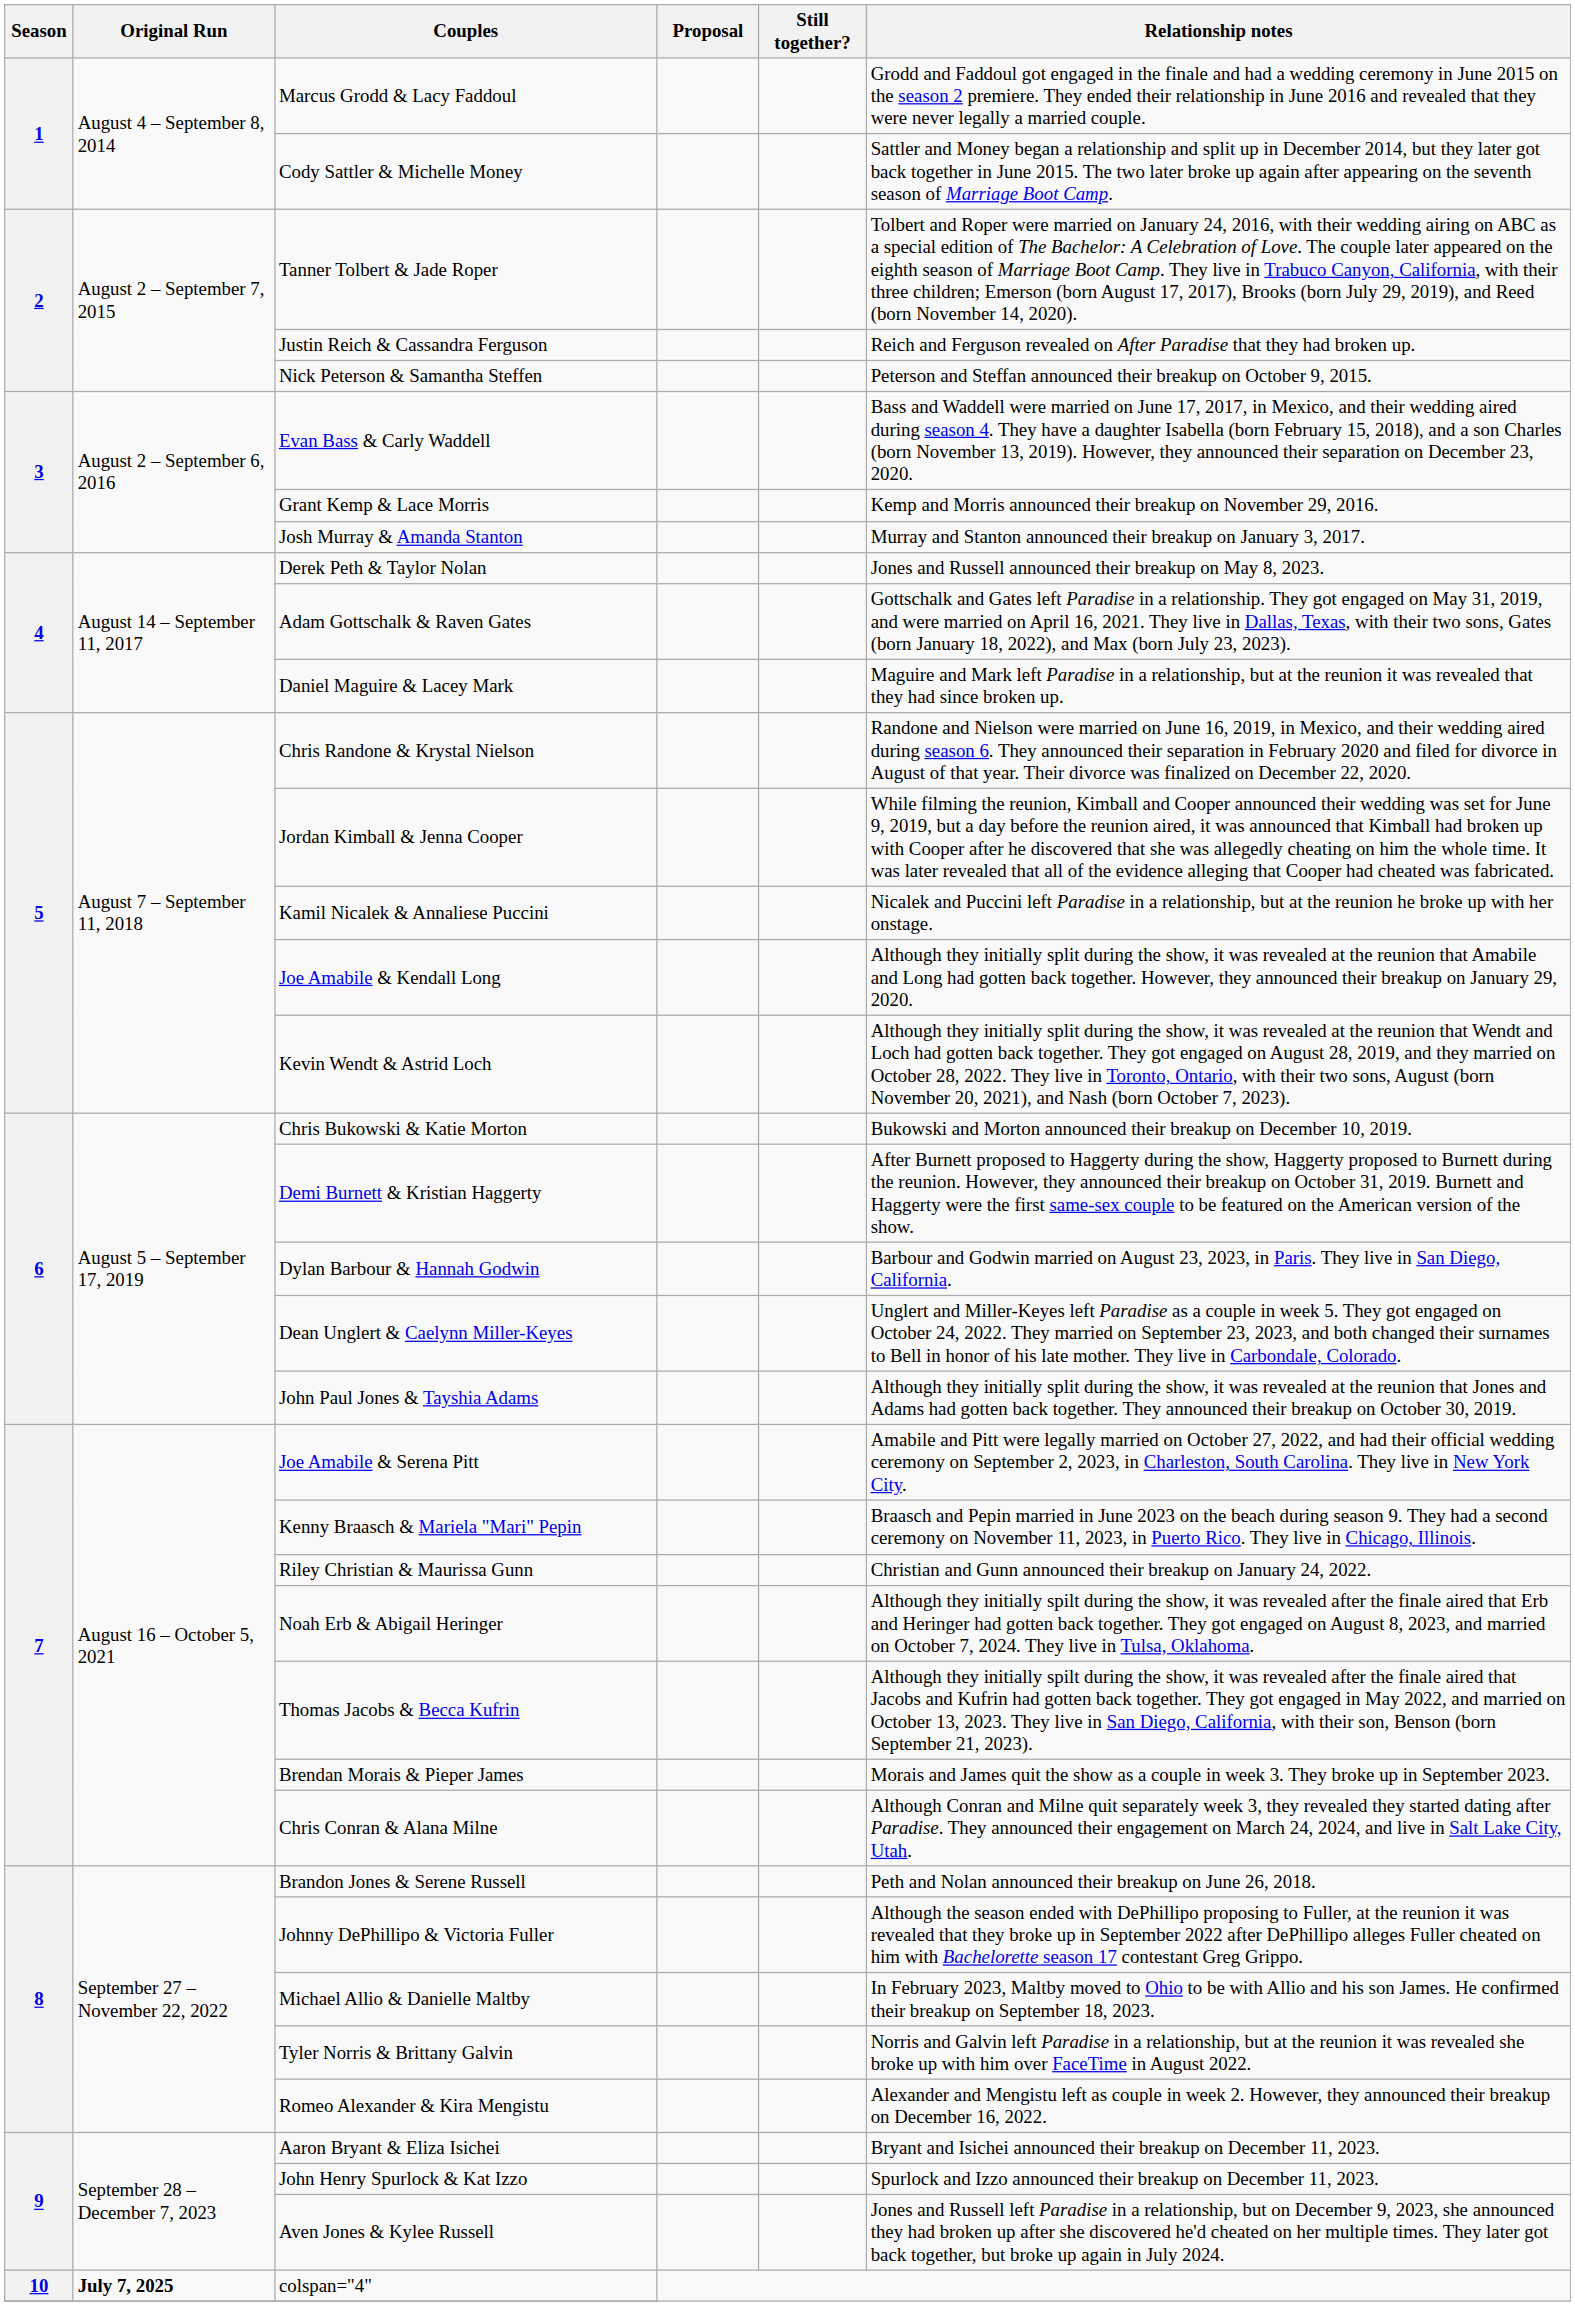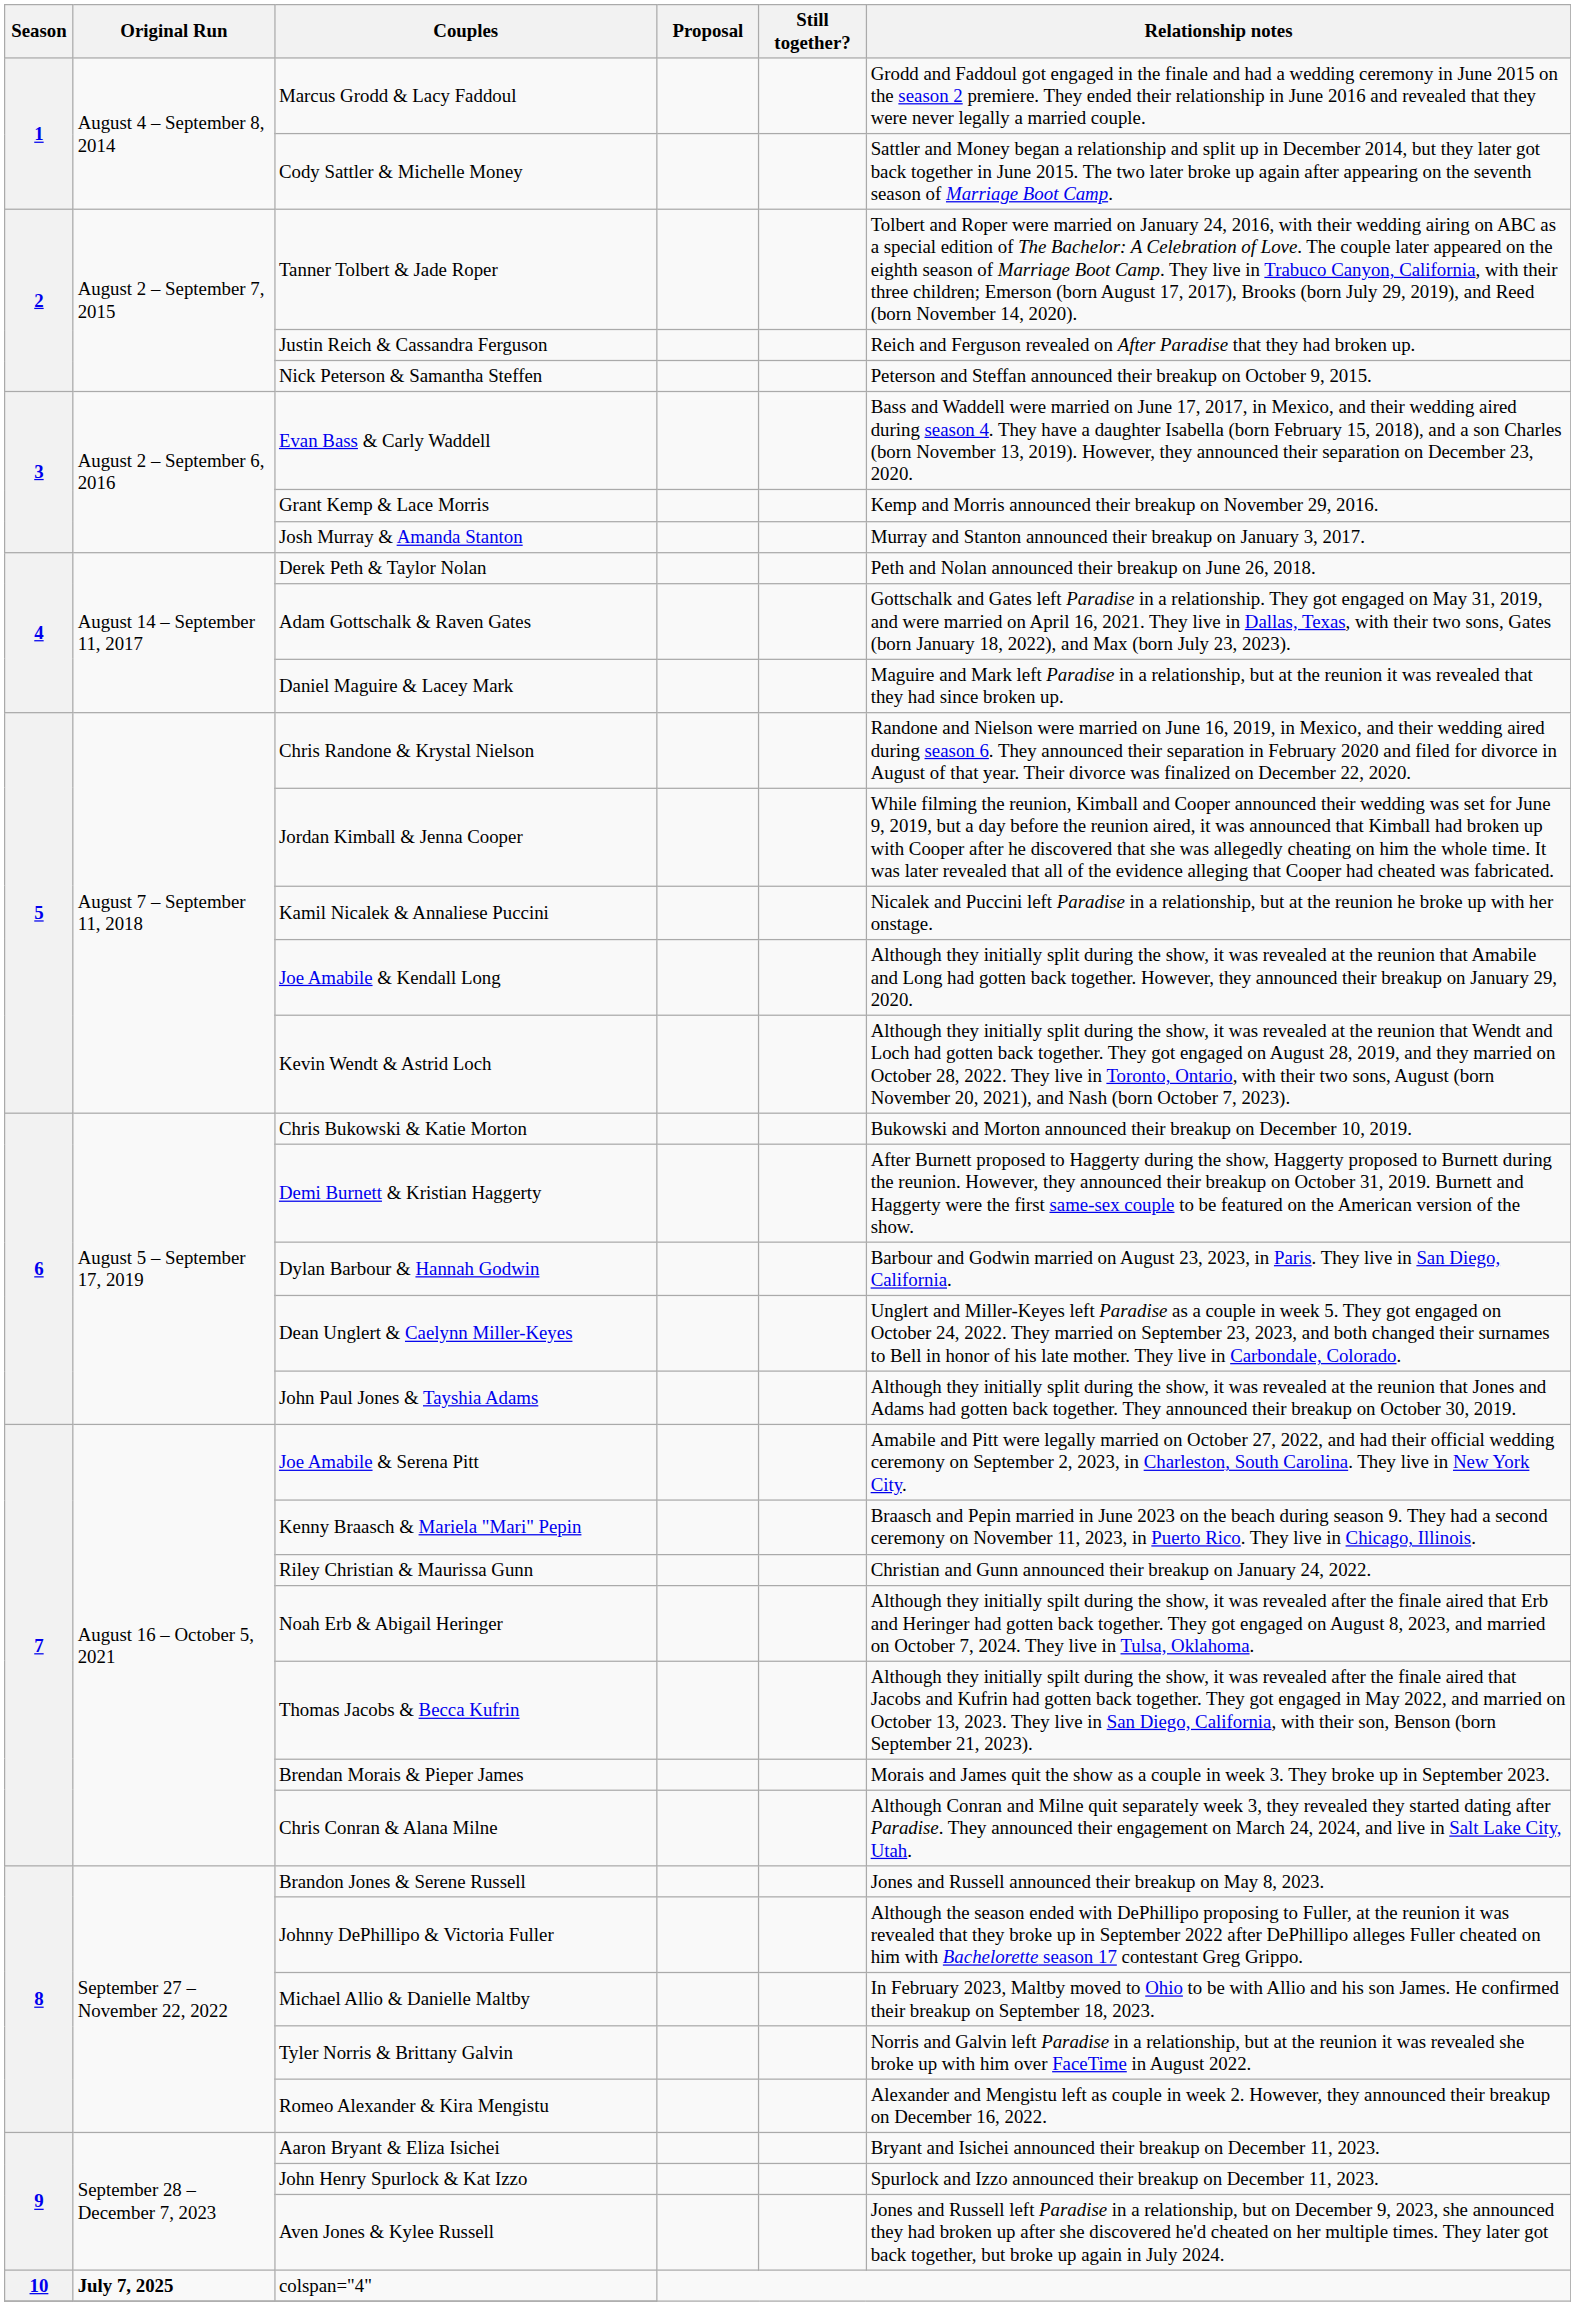(1097, 567) Jones and Russell announced their breakup on May 8, 2023. -> (1093, 567) Peth and Nolan announced their breakup on June 26, 2018.
(1093, 1881) Peth and Nolan announced their breakup on June 26, 2018. -> (1097, 1881) Jones and Russell announced their breakup on May 8, 2023.
